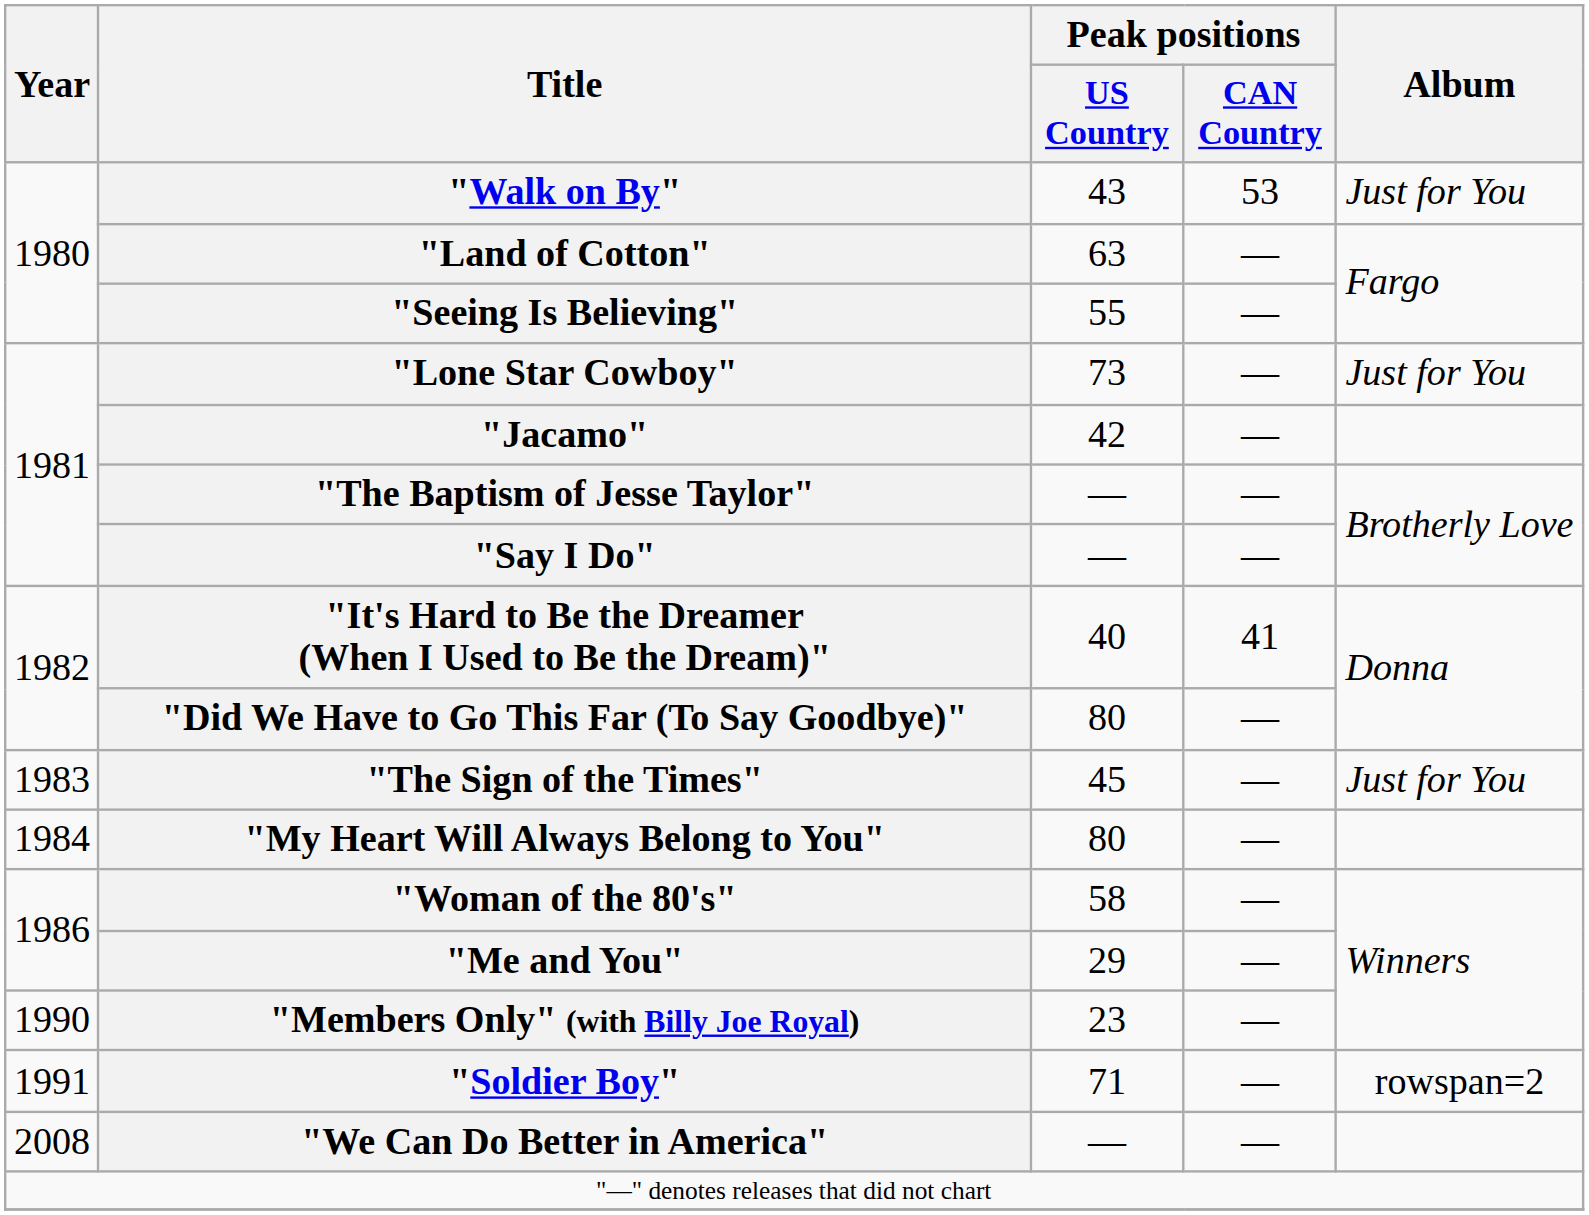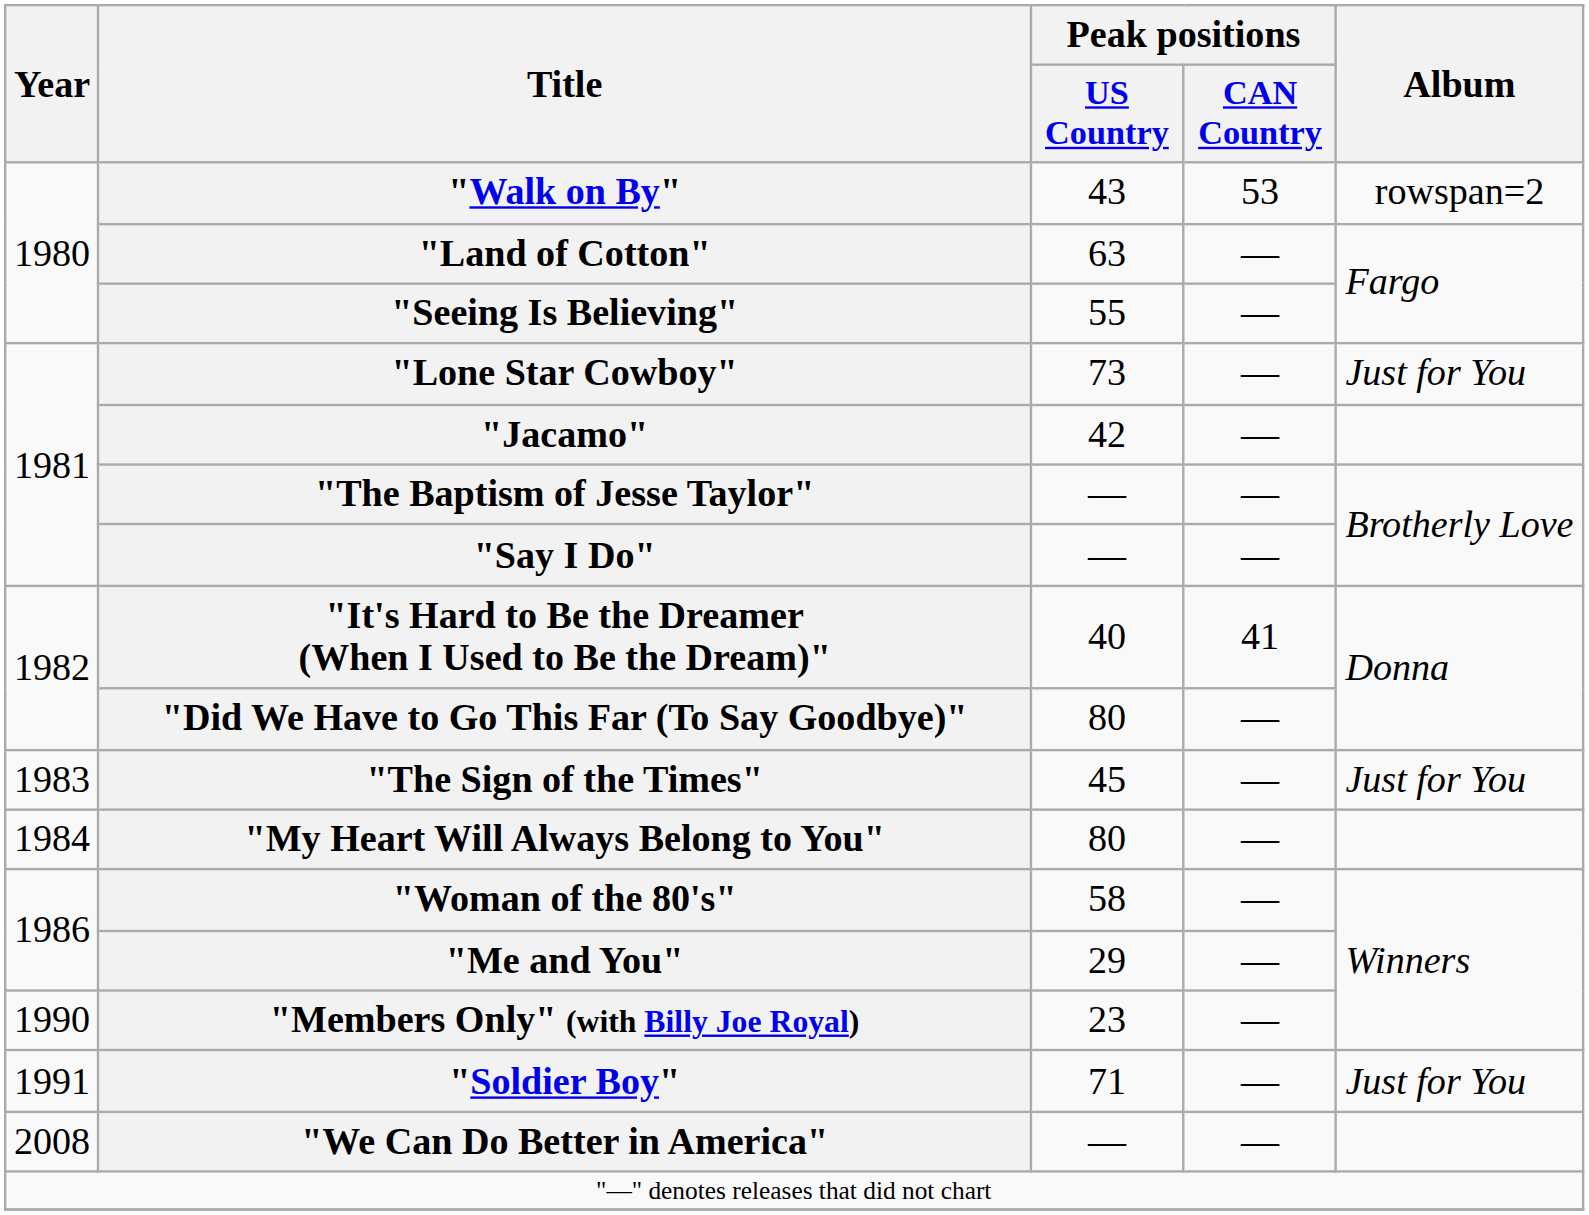(1436, 192) Just for You -> (1459, 192) rowspan=2
(1459, 1080) rowspan=2 -> (1436, 1080) Just for You
